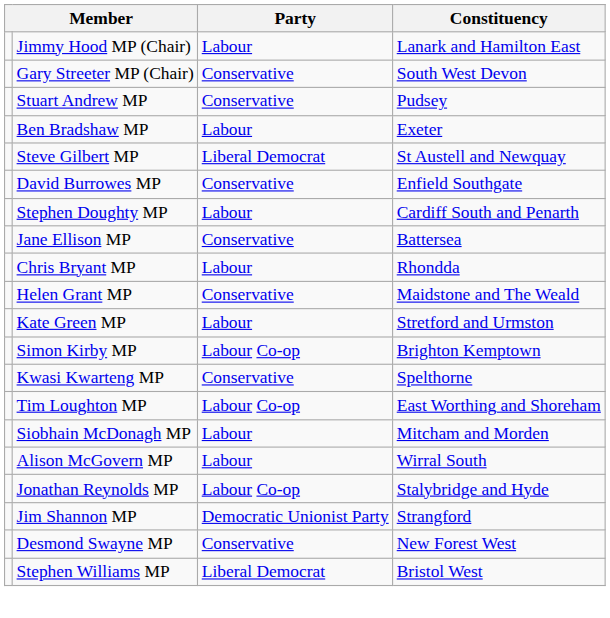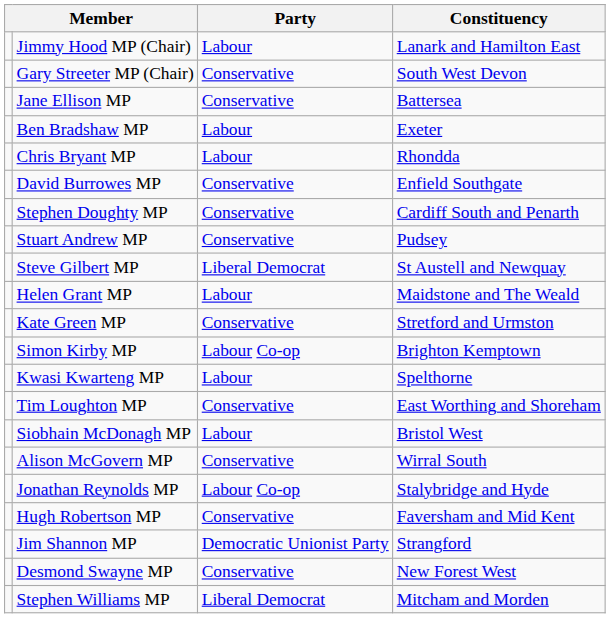rows swapped: (82, 101) <-> (74, 239)
rows swapped: (76, 267) <-> (78, 156)
(227, 211) Labour -> (248, 211) Conservative
(248, 294) Conservative -> (227, 294) Labour
(227, 322) Labour -> (248, 322) Conservative
(248, 377) Conservative -> (227, 377) Labour
(251, 405) Labour Co-op -> (248, 405) Conservative
(473, 433) Mitcham and Morden -> (440, 433) Bristol West
(227, 460) Labour -> (248, 460) Conservative
+ row: (89, 516)
(440, 571) Bristol West -> (473, 599) Mitcham and Morden
